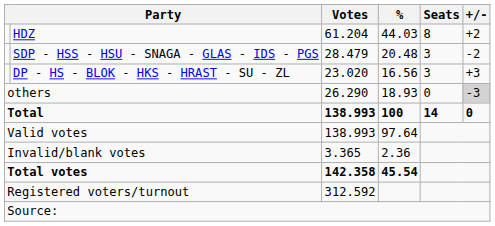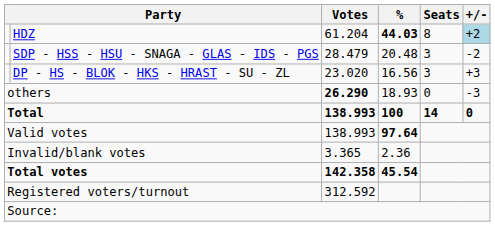(400, 34) normal -> (400, 34) bold
(473, 34) no background -> (473, 34) lightblue background
(346, 93) normal -> (346, 93) bold
(473, 93) lightgrey background -> (473, 93) no background
(400, 133) normal -> (400, 133) bold
